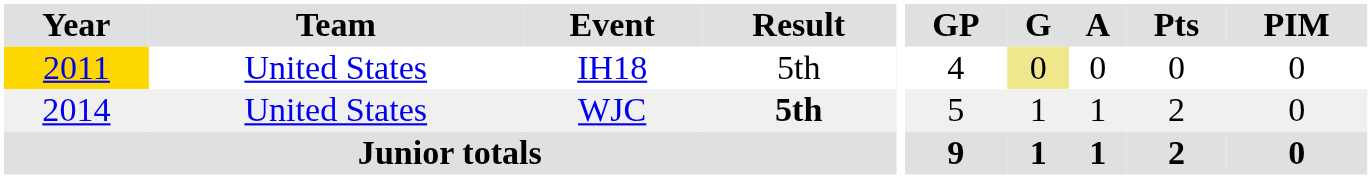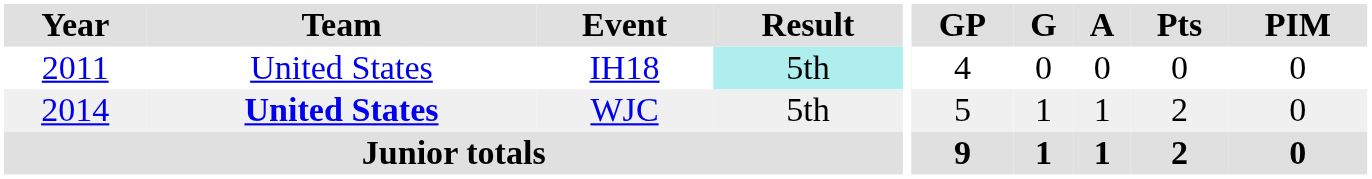(76, 67) gold background -> (75, 67) no background
(799, 67) no background -> (808, 67) paleturquoise background
(1038, 67) khaki background -> (1044, 67) no background
(336, 109) normal -> (341, 109) bold
(799, 109) bold -> (808, 109) normal
